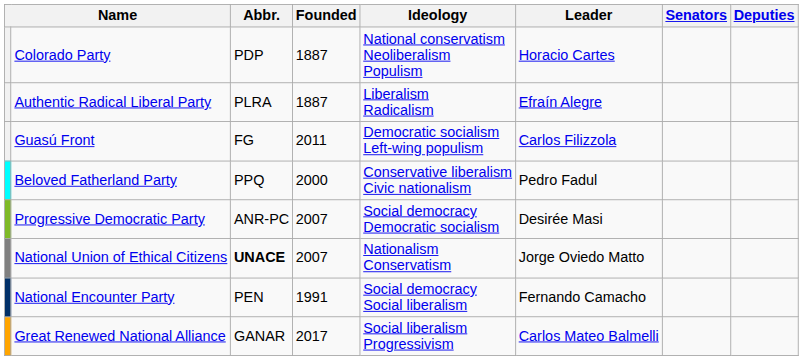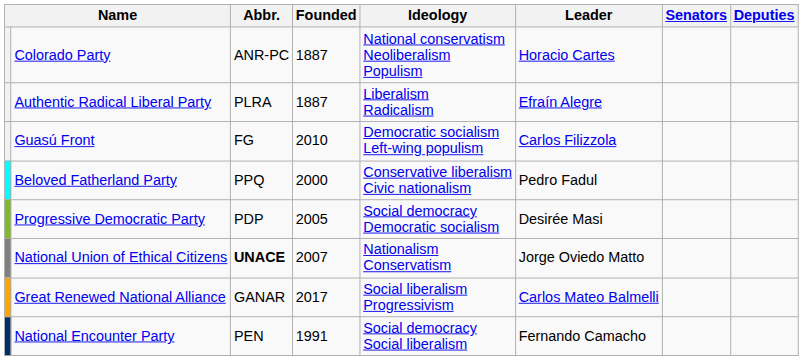(249, 54) PDP -> (262, 54) ANR-PC
(311, 141) 2011 -> (312, 141) 2010
(262, 219) ANR-PC -> (249, 219) PDP
(312, 219) 2007 -> (312, 219) 2005
rows swapped: (120, 336) <-> (94, 297)
